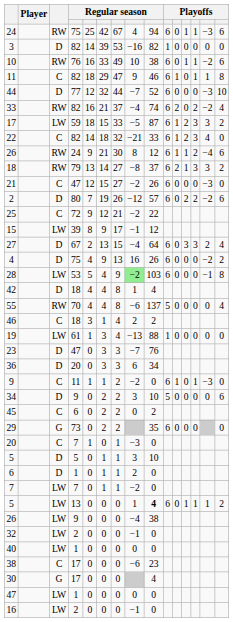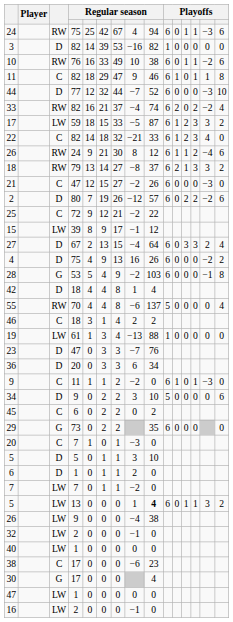(59, 275) LW -> (59, 275) G
(135, 275) lightgreen background -> (135, 275) no background
(207, 503) 1 -> (207, 503) 3
